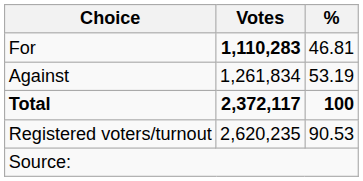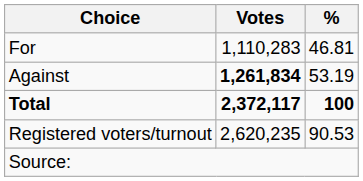(261, 47) bold -> (261, 47) normal
(260, 76) normal -> (260, 76) bold
